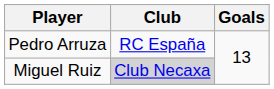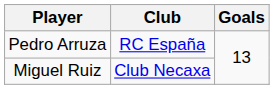(162, 71) lightgrey background -> (162, 71) no background
